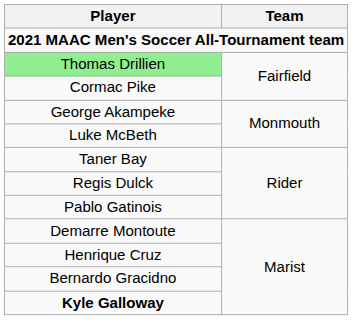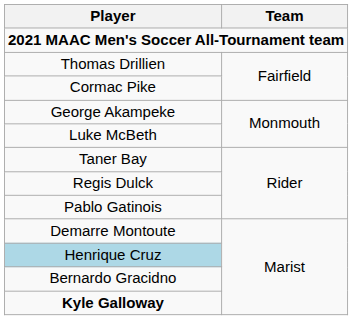(113, 64) lightgreen background -> (113, 64) no background
(113, 254) no background -> (113, 254) lightblue background
